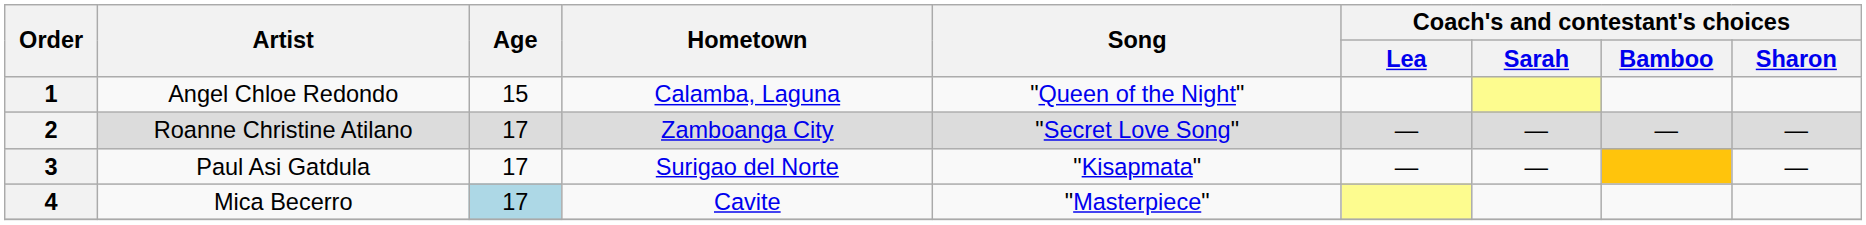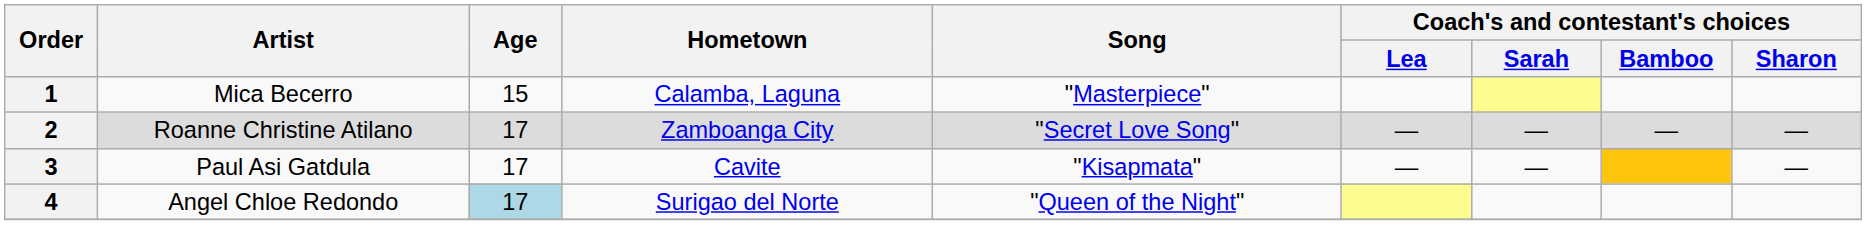(283, 94) Angel Chloe Redondo -> (283, 94) Mica Becerro
(1137, 94) "Queen of the Night" -> (1137, 94) "Masterpiece"
(747, 166) Surigao del Norte -> (747, 166) Cavite
(283, 202) Mica Becerro -> (283, 202) Angel Chloe Redondo
(747, 202) Cavite -> (747, 202) Surigao del Norte
(1137, 202) "Masterpiece" -> (1137, 202) "Queen of the Night"
